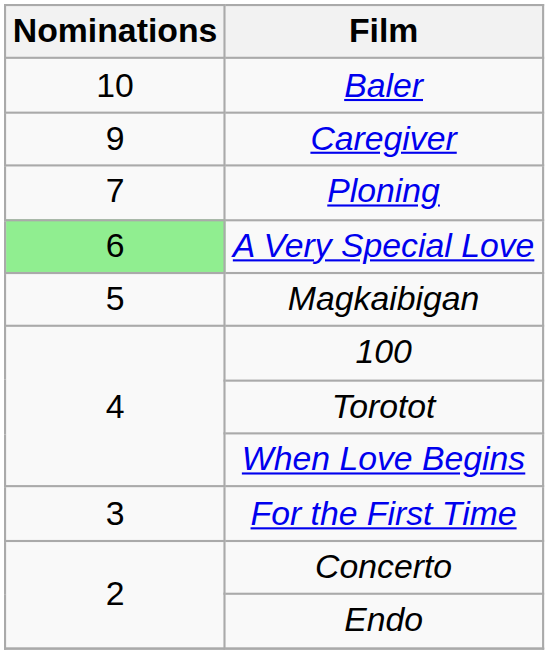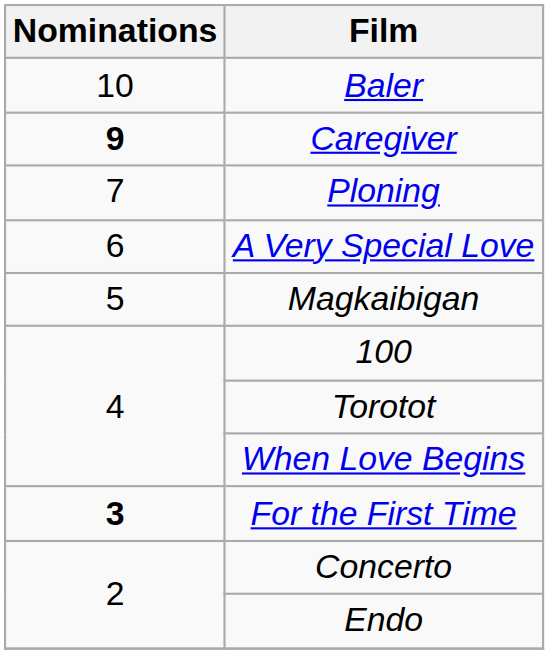(115, 138) normal -> (115, 138) bold
(115, 245) lightgreen background -> (115, 245) no background
(115, 513) normal -> (115, 513) bold
